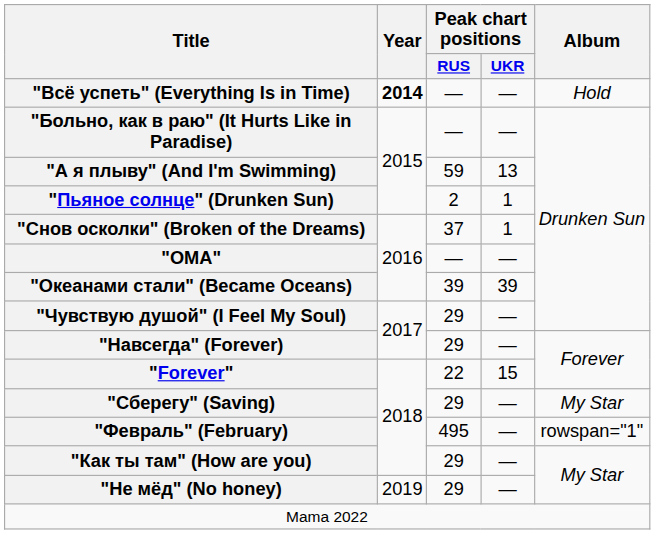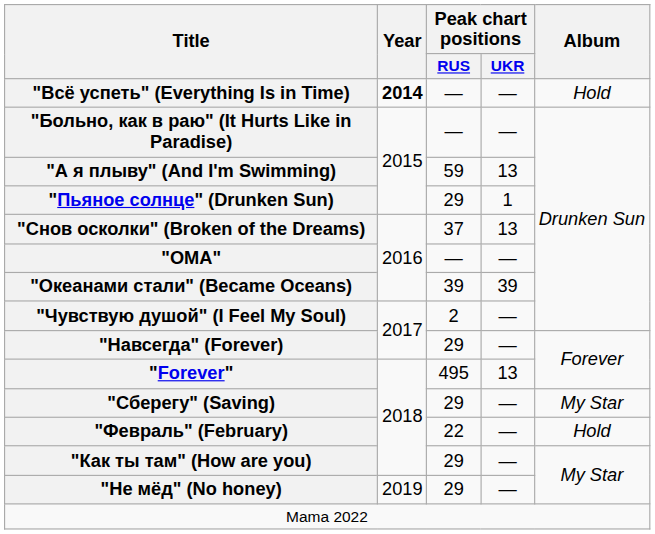(454, 200) 2 -> (454, 200) 29
(508, 229) 1 -> (508, 229) 13
(454, 315) 29 -> (454, 315) 2
(454, 373) 22 -> (454, 373) 495
(508, 373) 15 -> (508, 373) 13
(454, 431) 495 -> (454, 431) 22
(592, 431) rowspan="1" -> (592, 431) Hold
